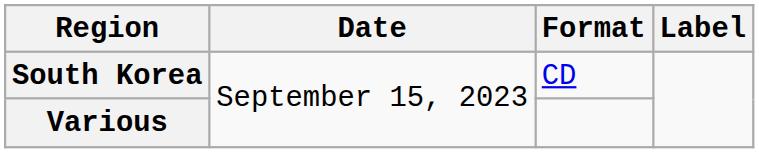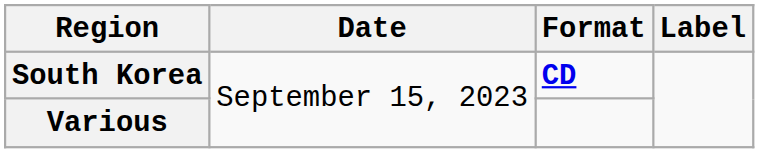(559, 76) normal -> (559, 76) bold
